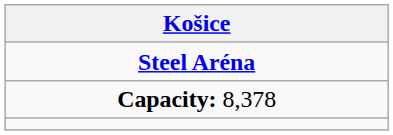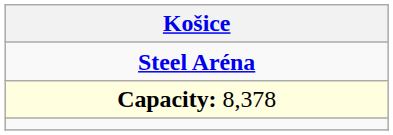(197, 99) no background -> (197, 99) lightyellow background
